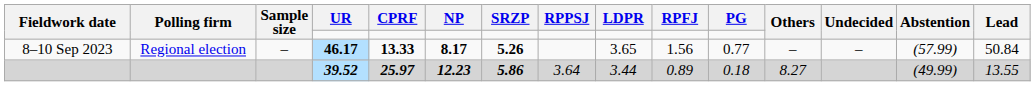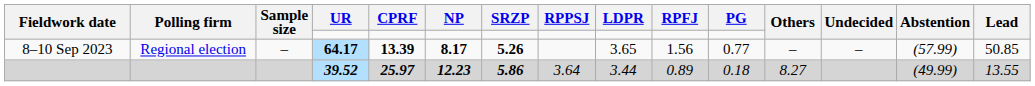(341, 49) 46.17 -> (341, 49) 64.17
(397, 49) 13.33 -> (397, 49) 13.39
(1002, 49) 50.84 -> (1002, 49) 50.85
